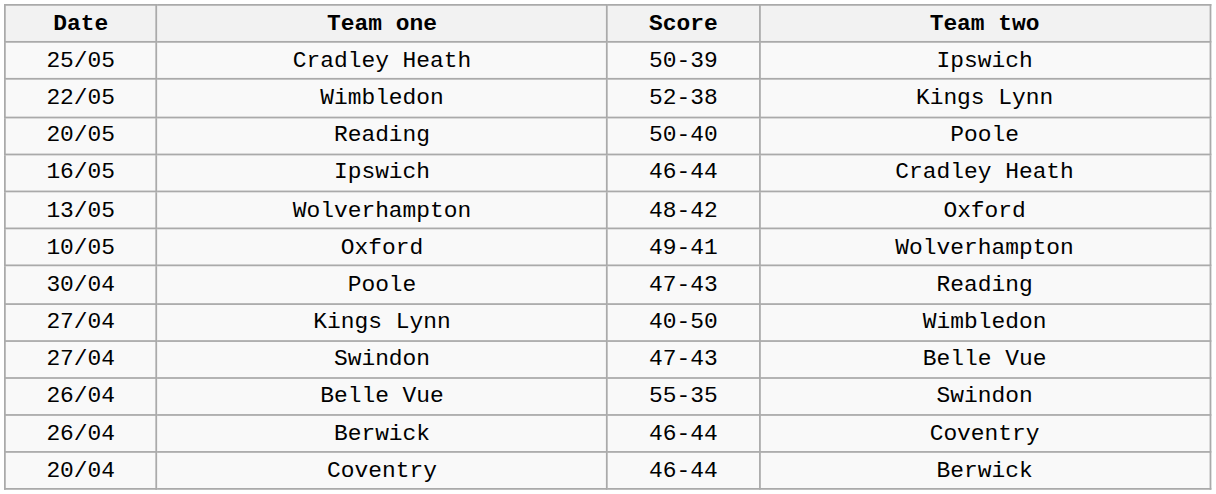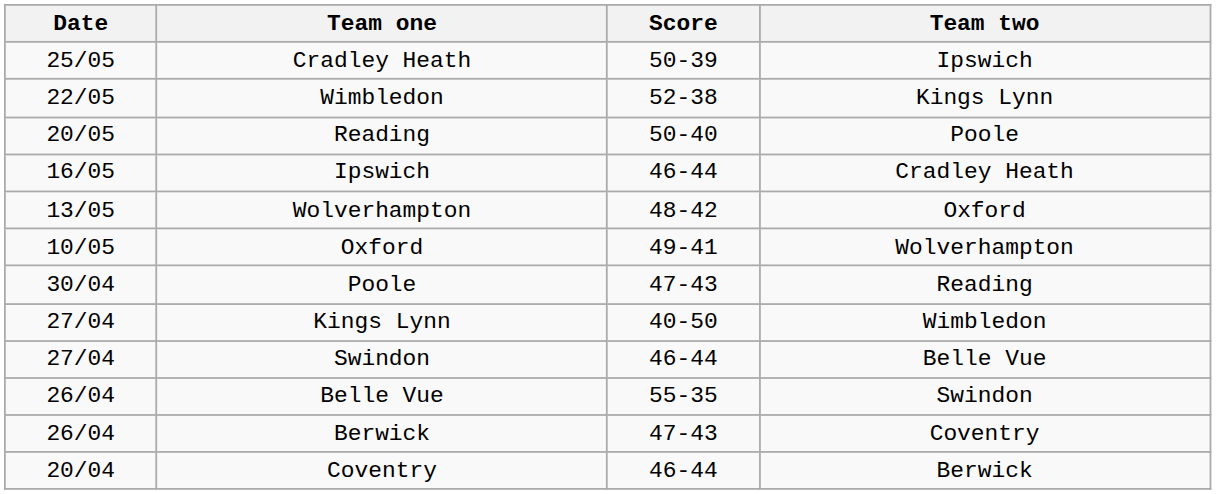(683, 359) 47-43 -> (683, 359) 46-44
(683, 434) 46-44 -> (683, 434) 47-43
